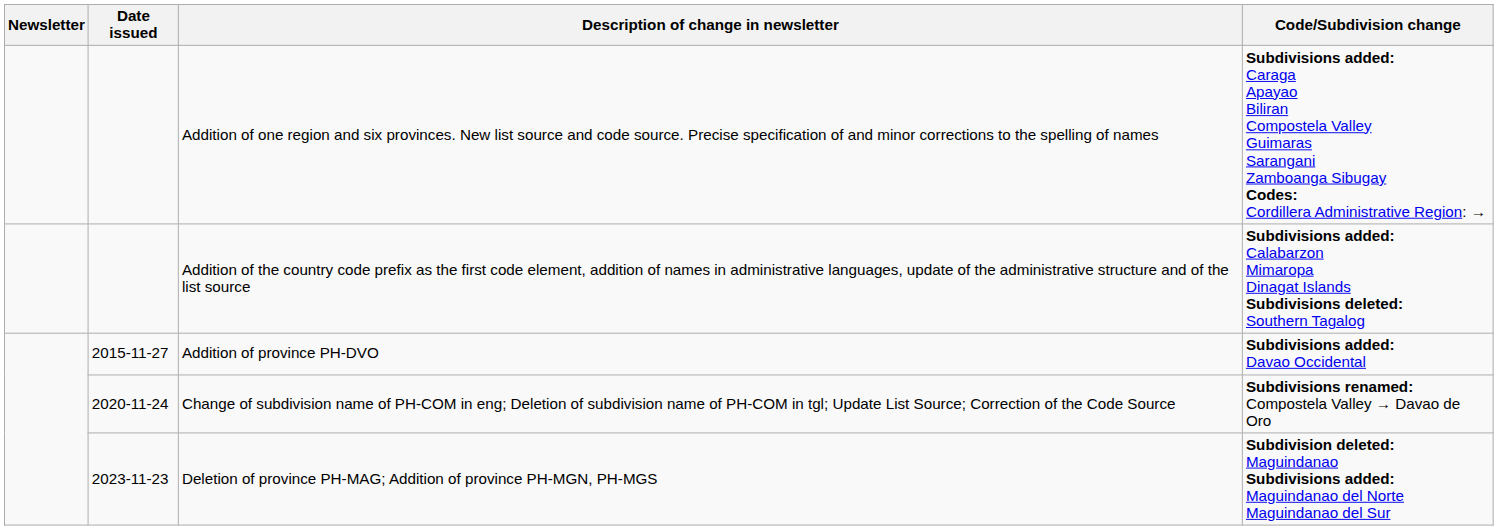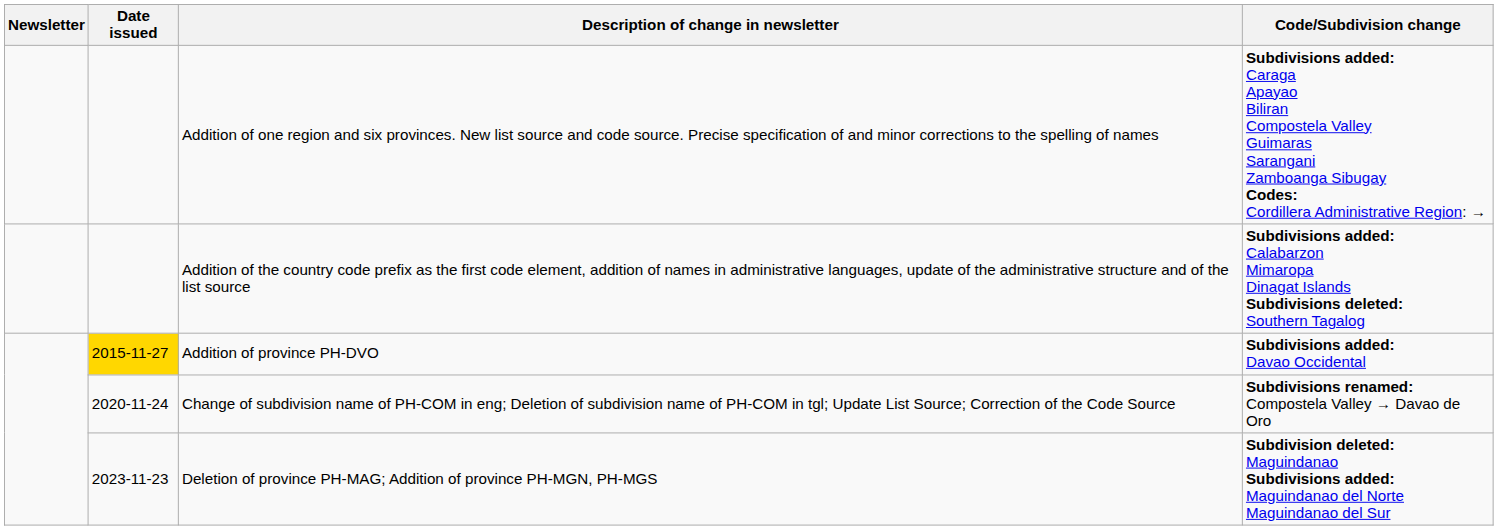(130, 353) no background -> (130, 353) gold background
